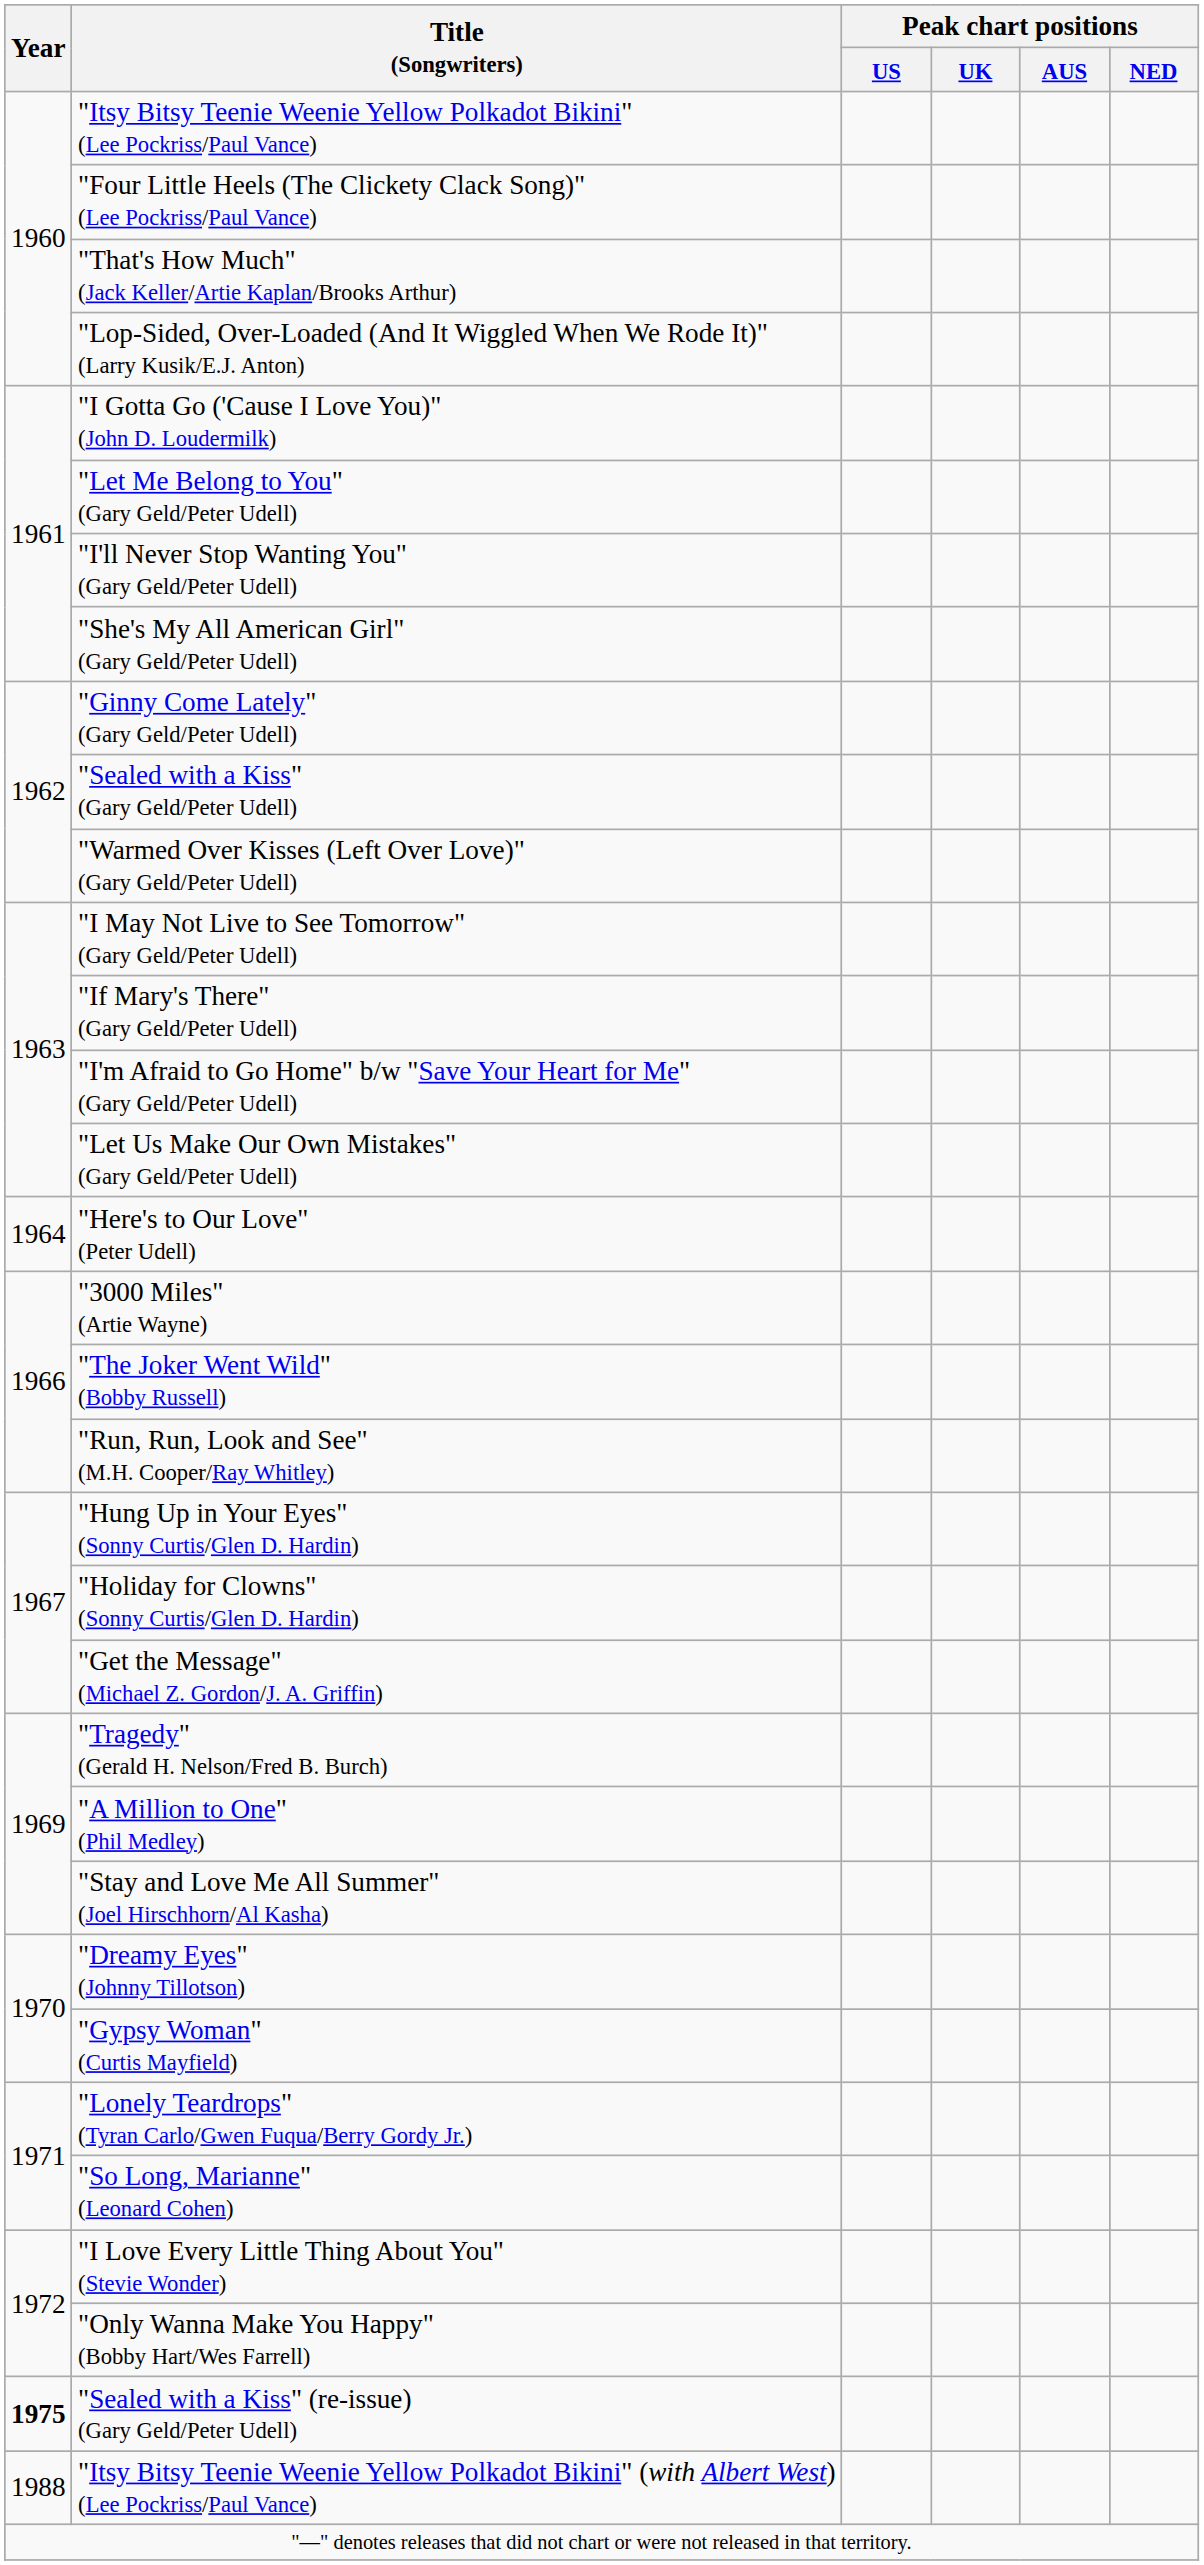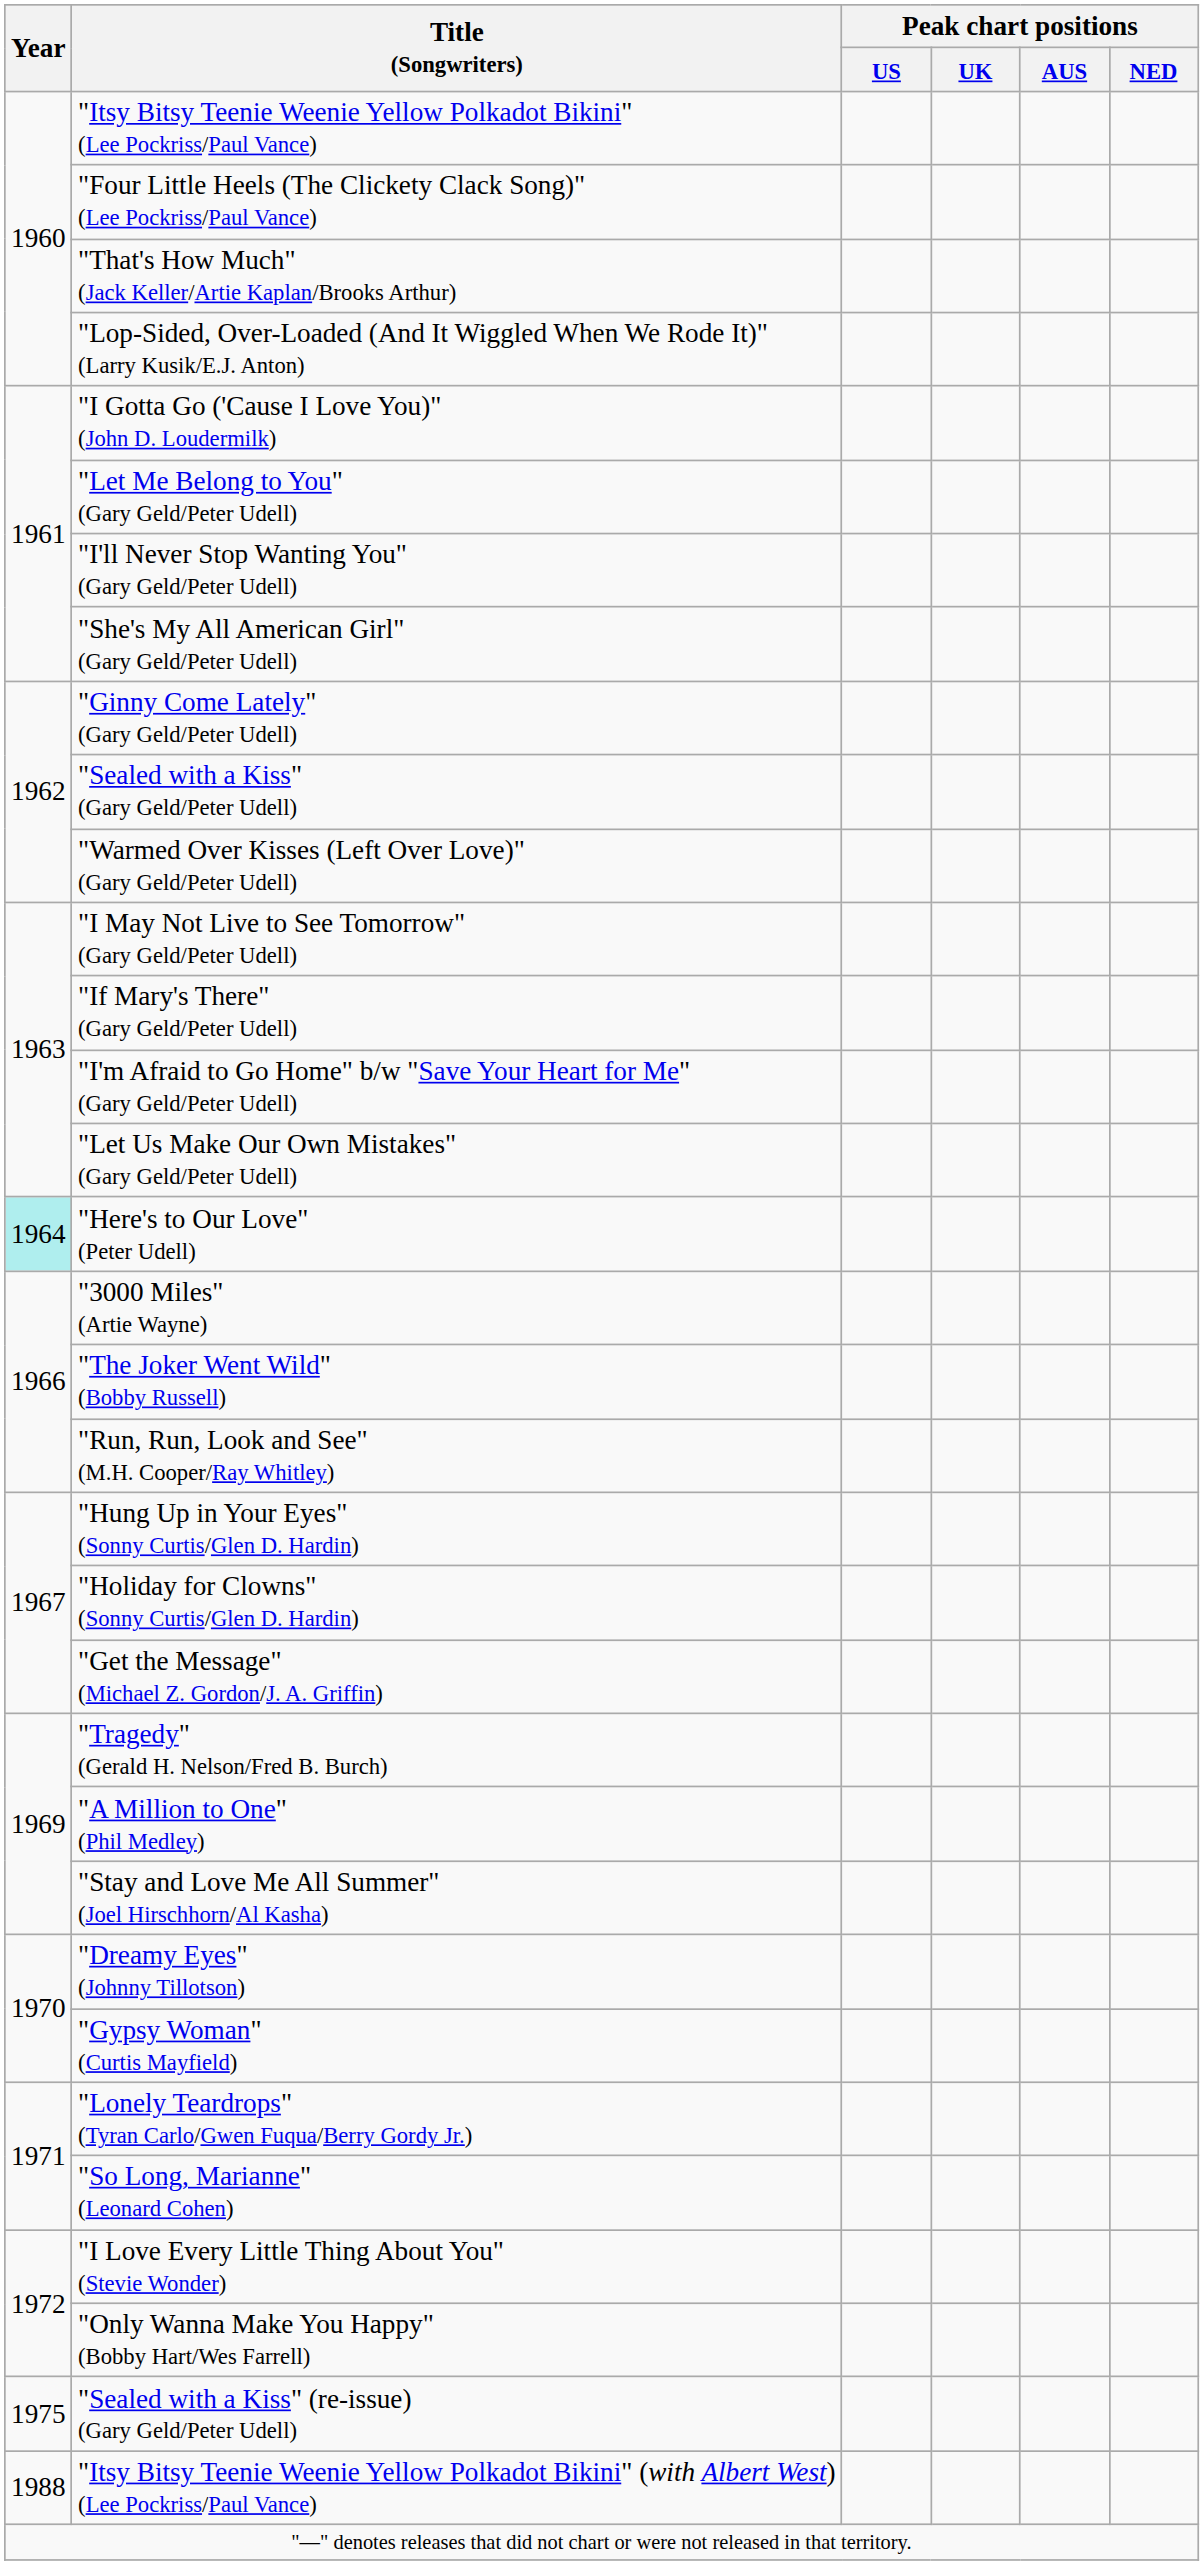(38, 1233) no background -> (38, 1233) paleturquoise background
(38, 2413) bold -> (38, 2413) normal
